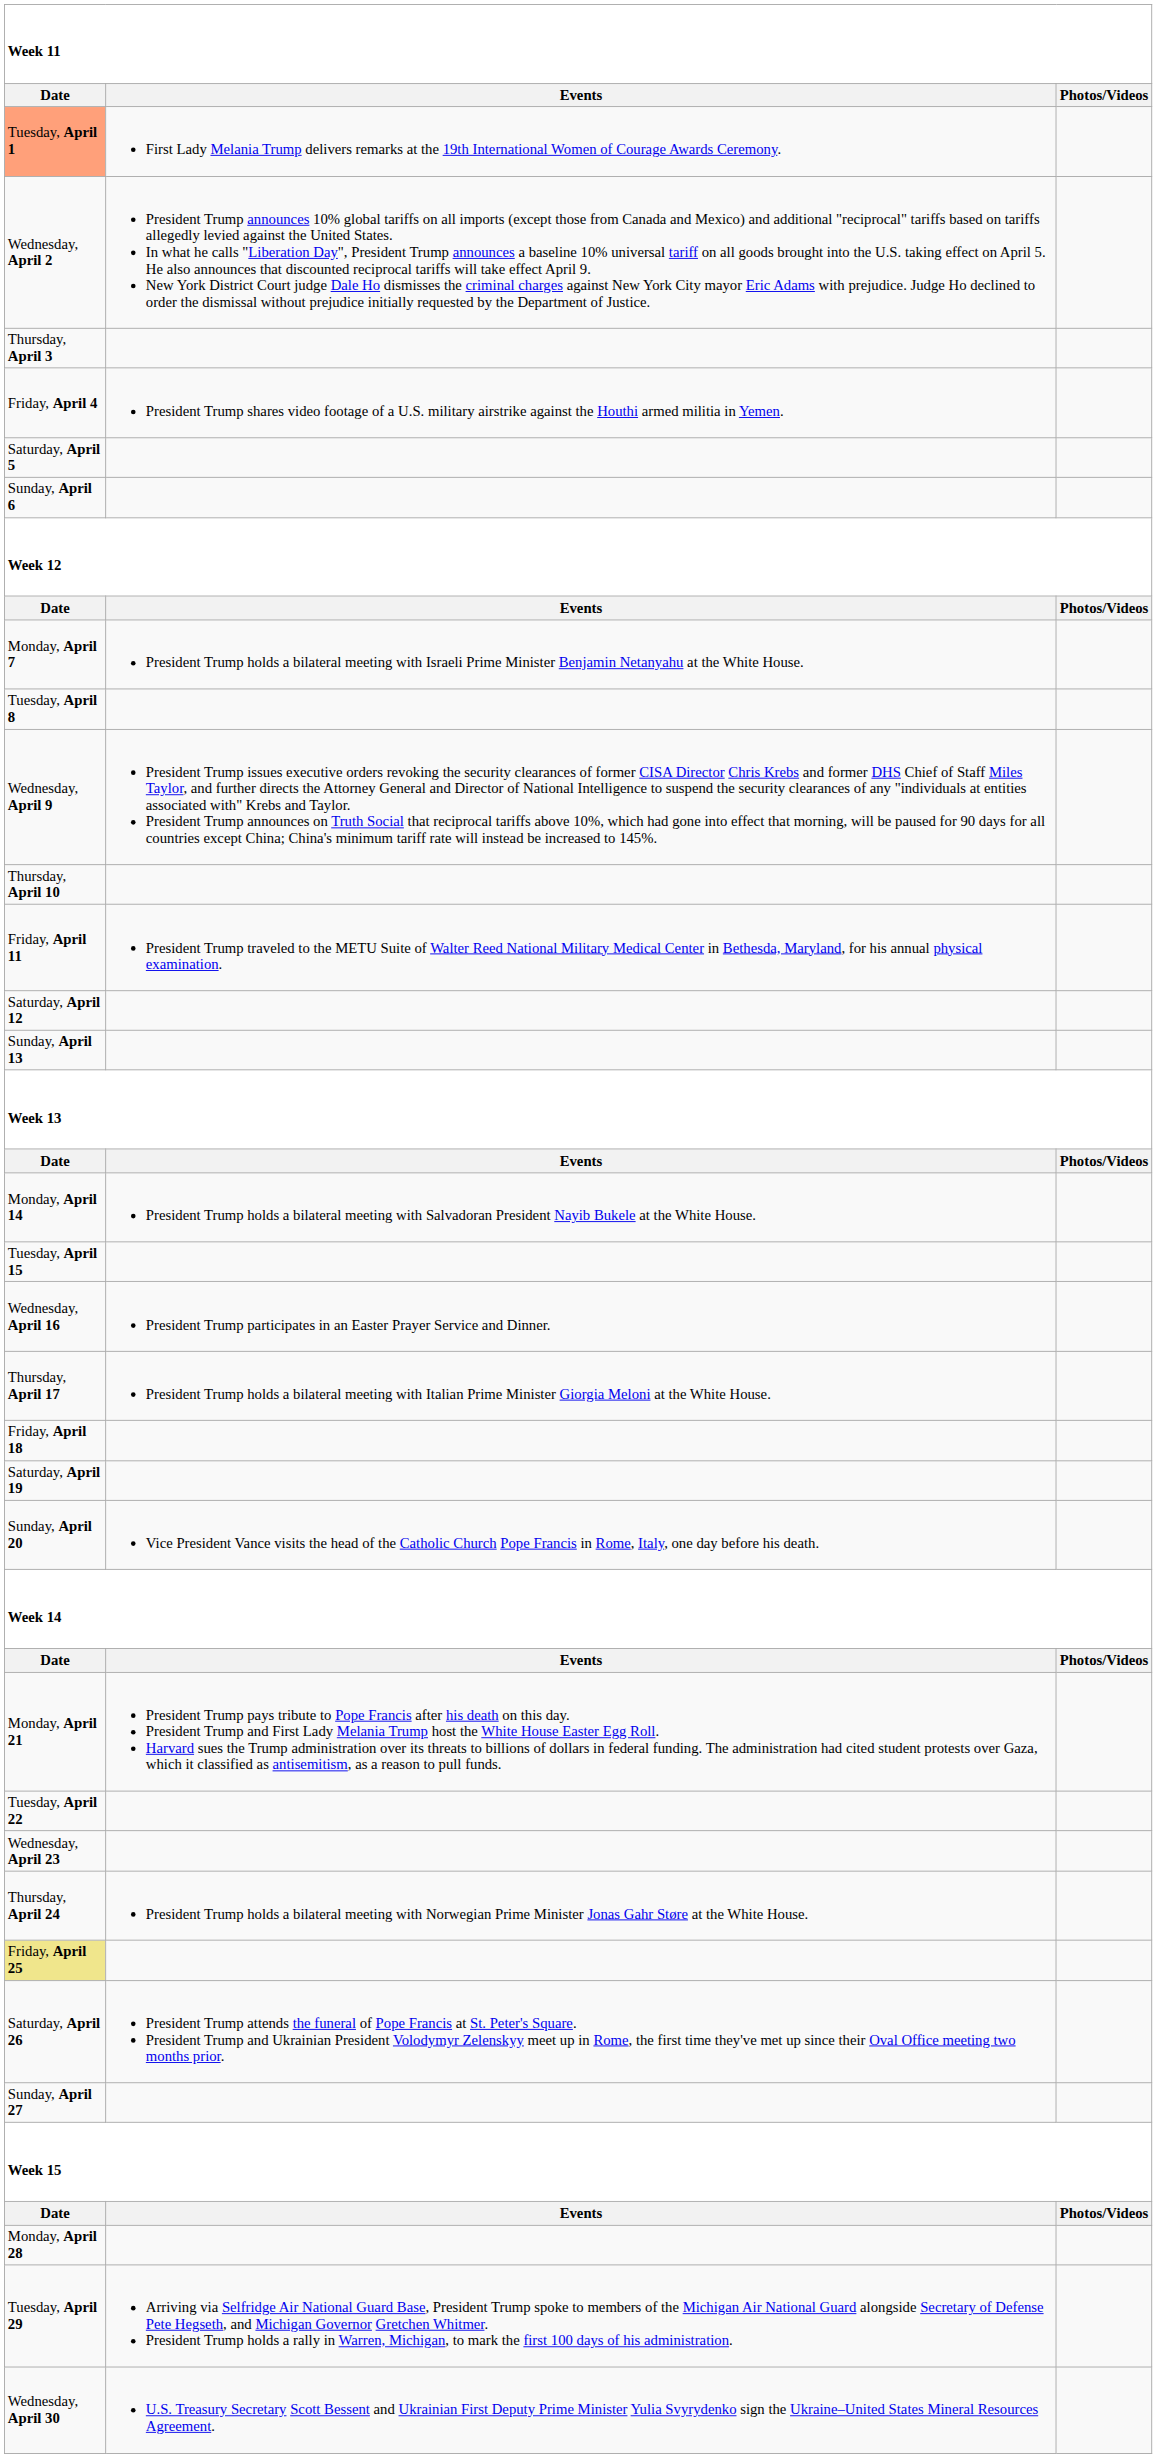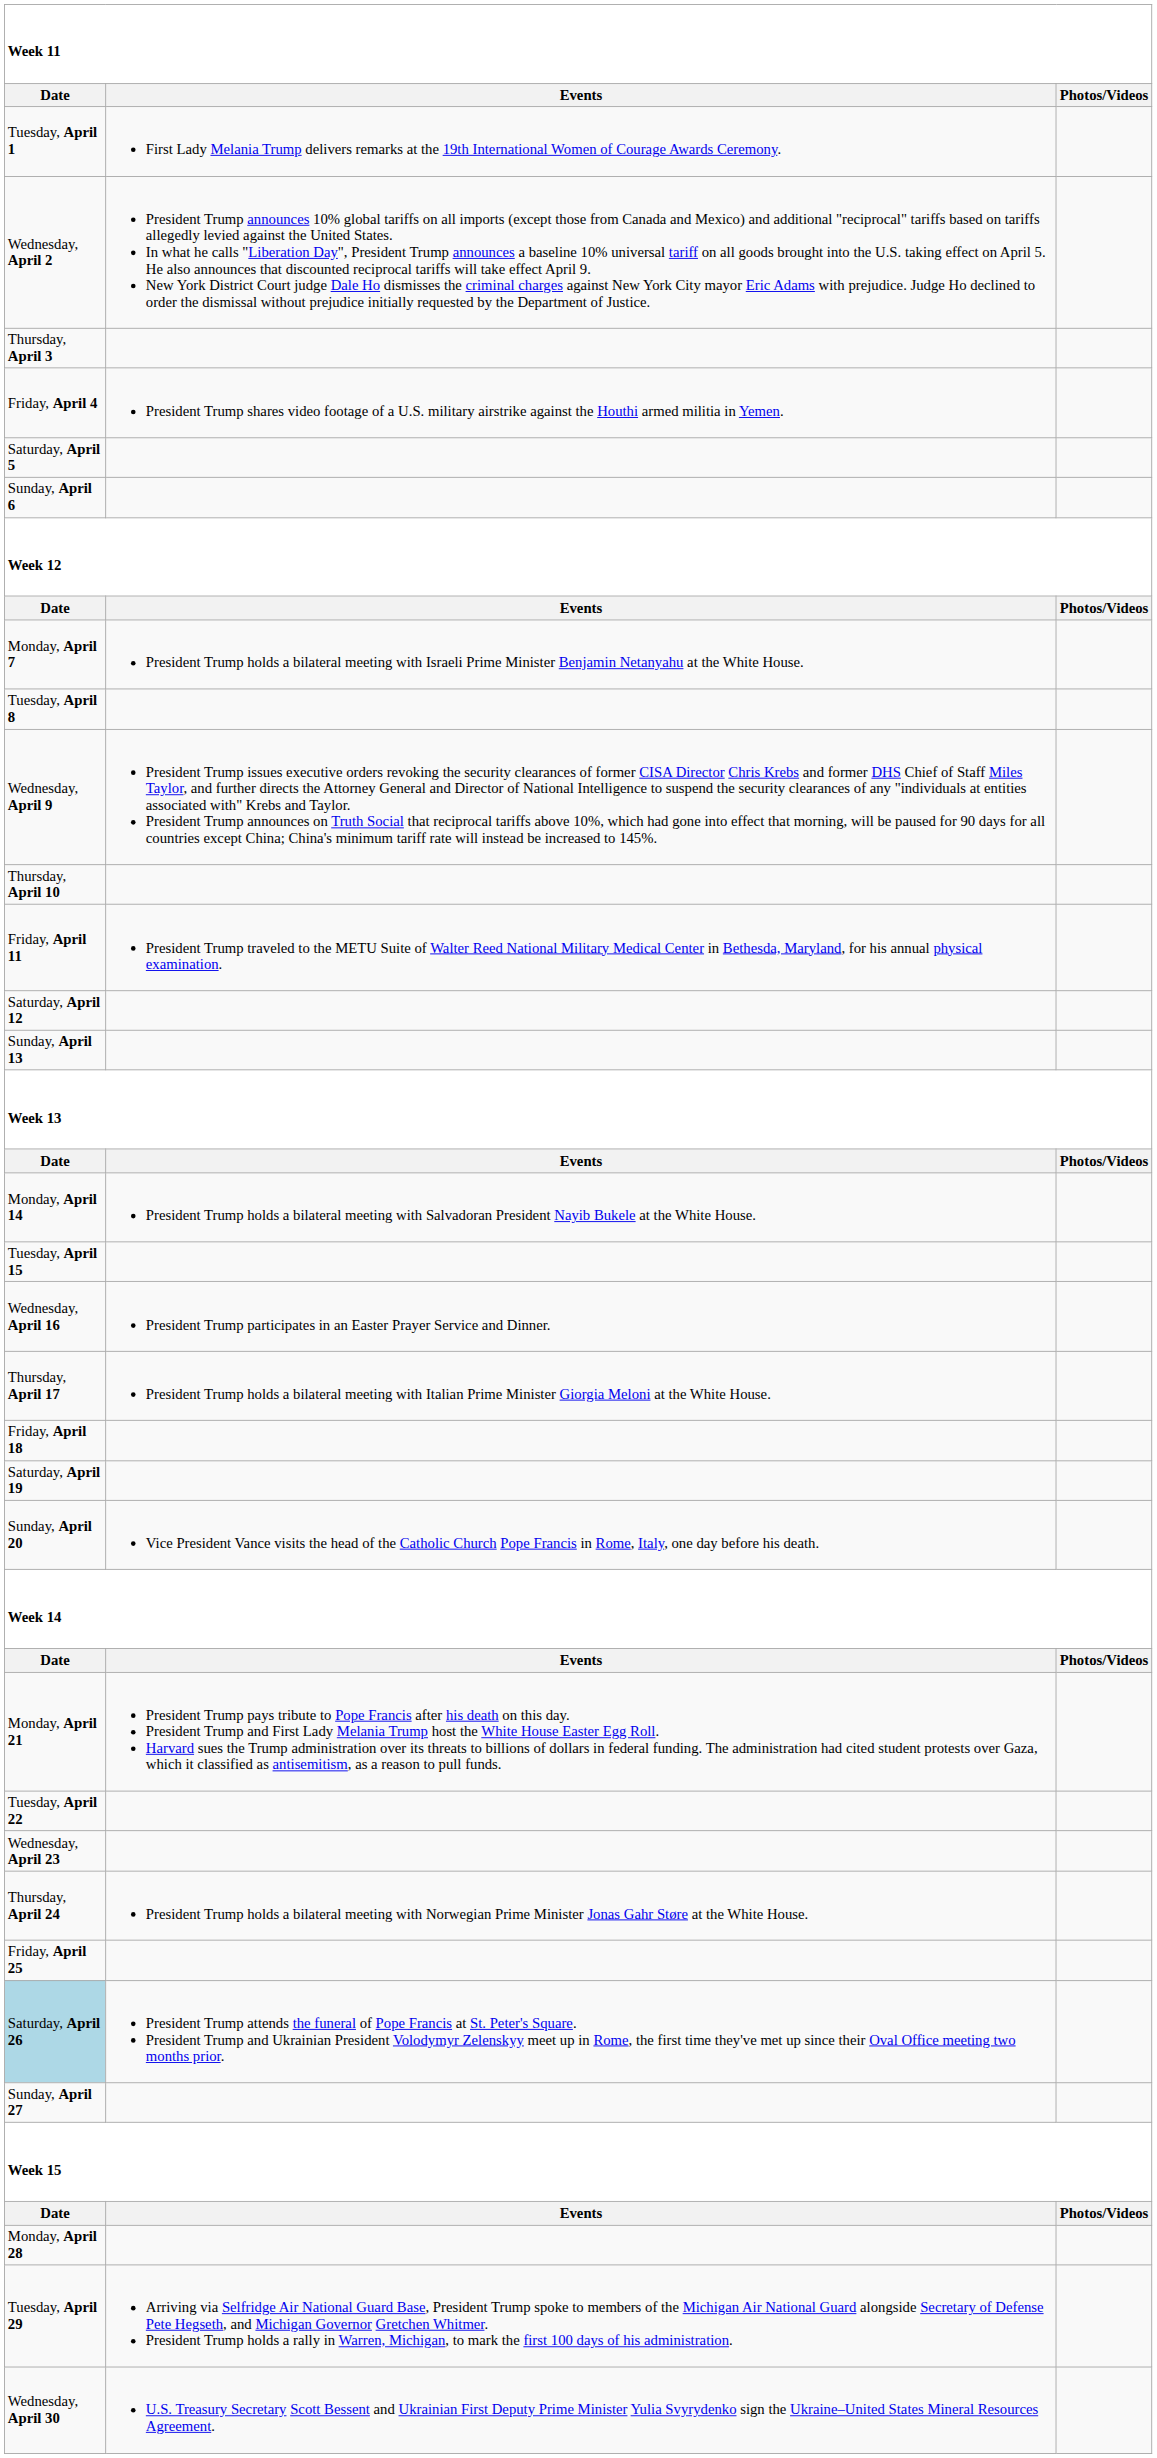(53, 141) lightsalmon background -> (53, 141) no background
(47, 1960) khaki background -> (47, 1960) no background
(54, 2031) no background -> (54, 2031) lightblue background
